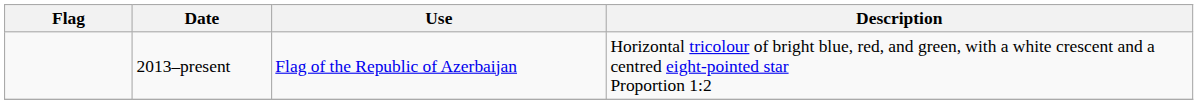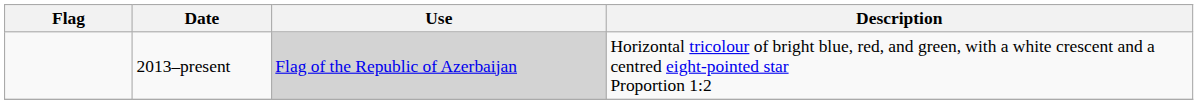(396, 65) no background -> (396, 65) lightgrey background
